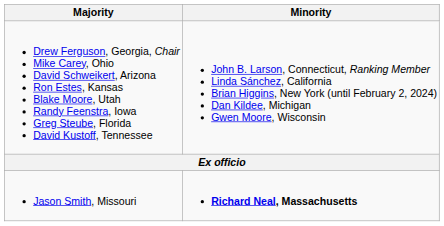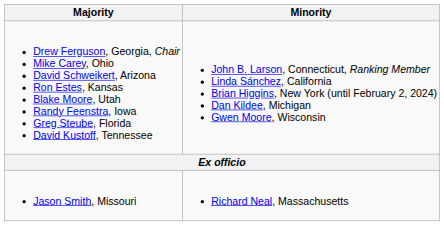(311, 202) bold -> (311, 202) normal
